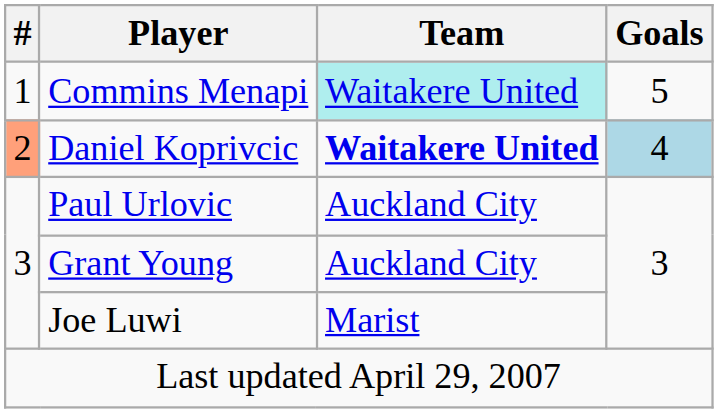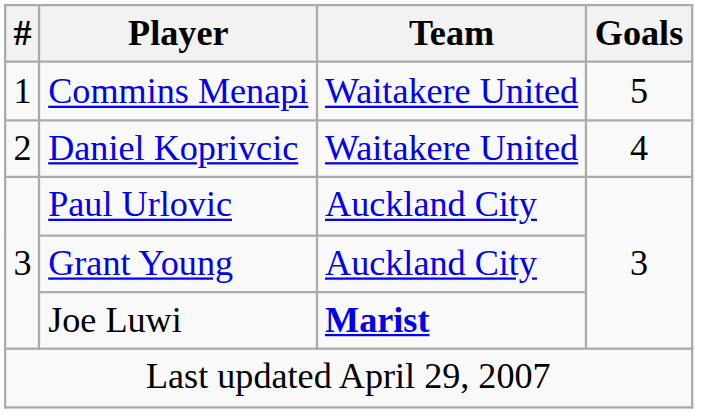(452, 90) paleturquoise background -> (452, 90) no background
(23, 147) lightsalmon background -> (23, 147) no background
(462, 147) bold -> (452, 147) normal
(659, 147) lightblue background -> (639, 147) no background
(372, 319) normal -> (377, 319) bold
